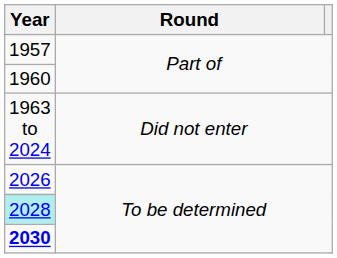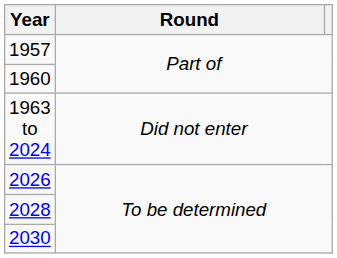(30, 209) paleturquoise background -> (30, 209) no background
(30, 239) bold -> (30, 239) normal
